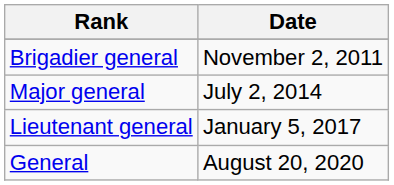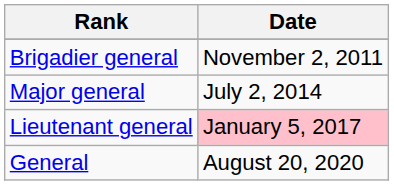(282, 127) no background -> (282, 127) pink background
